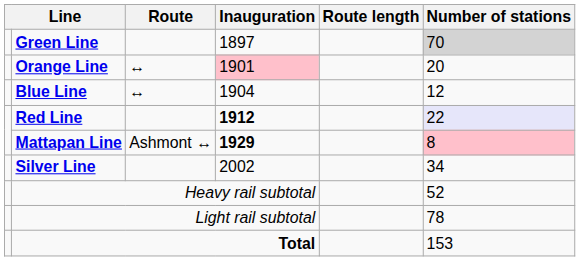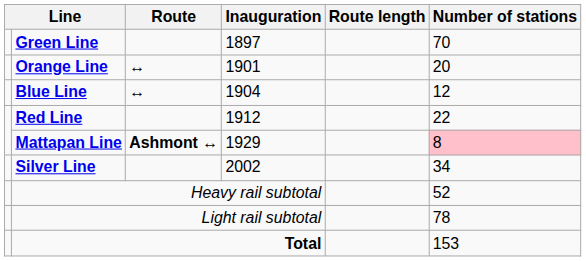(435, 42) lightgrey background -> (442, 42) no background
(237, 67) pink background -> (243, 67) no background
(237, 117) bold -> (243, 117) normal
(435, 117) lavender background -> (442, 117) no background
(171, 142) normal -> (174, 142) bold
(237, 142) bold -> (243, 142) normal
